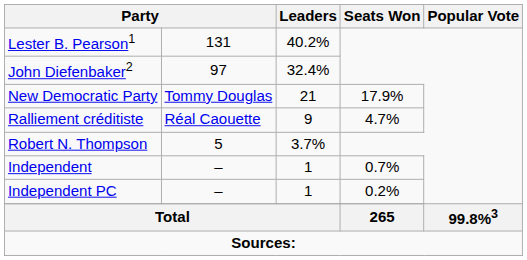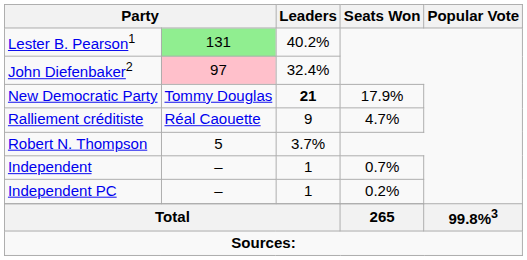(218, 42) no background -> (218, 42) lightgreen background
(218, 70) no background -> (218, 70) pink background
(308, 96) normal -> (308, 96) bold
